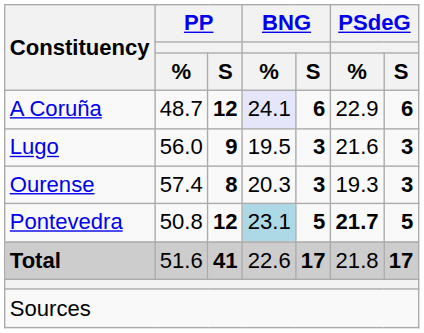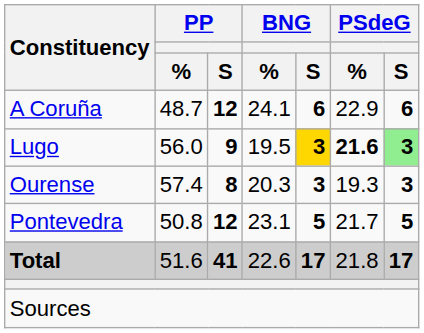(269, 109) lavender background -> (269, 109) no background
(319, 146) no background -> (319, 146) gold background
(357, 146) normal -> (357, 146) bold
(407, 146) no background -> (407, 146) lightgreen background
(269, 222) lightblue background -> (269, 222) no background
(357, 222) bold -> (357, 222) normal
